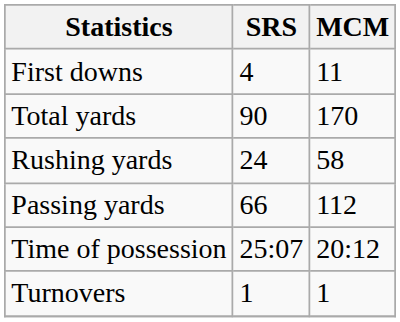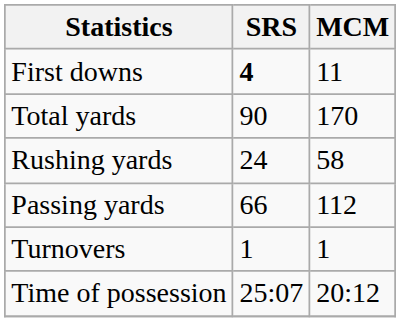(246, 71) normal -> (246, 71) bold
rows swapped: (68, 293) <-> (119, 248)
